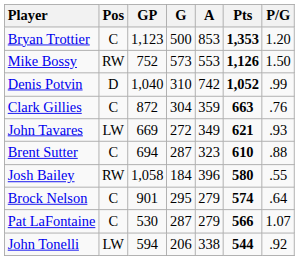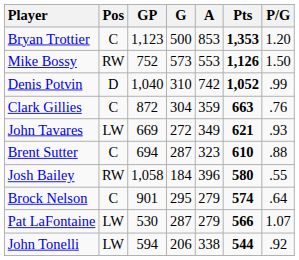(113, 221) C -> (113, 221) LW
